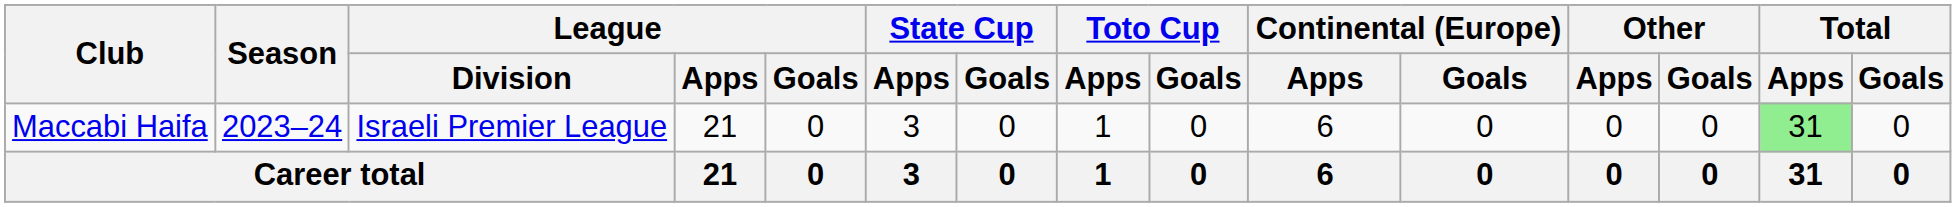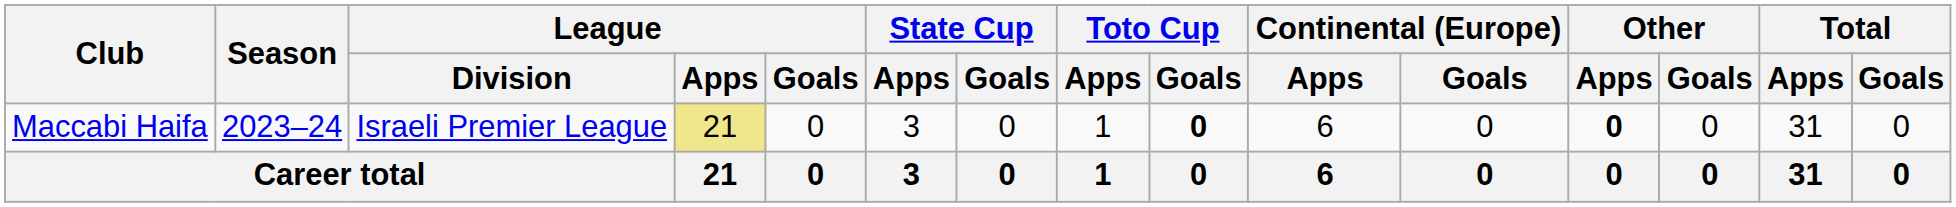(720, 126) no background -> (720, 126) khaki background
(1199, 126) normal -> (1199, 126) bold
(1614, 126) normal -> (1614, 126) bold
(1805, 126) lightgreen background -> (1805, 126) no background
